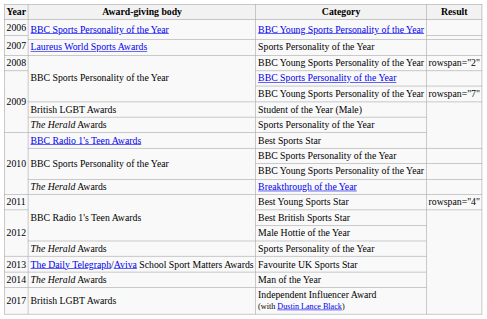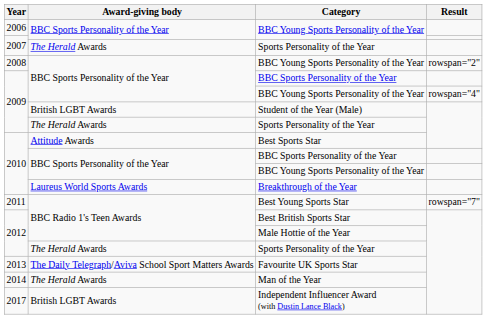(89, 47) Laureus World Sports Awards -> (69, 47) The Herald Awards
(454, 94) rowspan="7" -> (454, 94) rowspan="4"
(86, 140) BBC Radio 1's Teen Awards -> (62, 140) Attitude Awards
(69, 187) The Herald Awards -> (89, 187) Laureus World Sports Awards
(454, 202) rowspan="4" -> (454, 202) rowspan="7"
